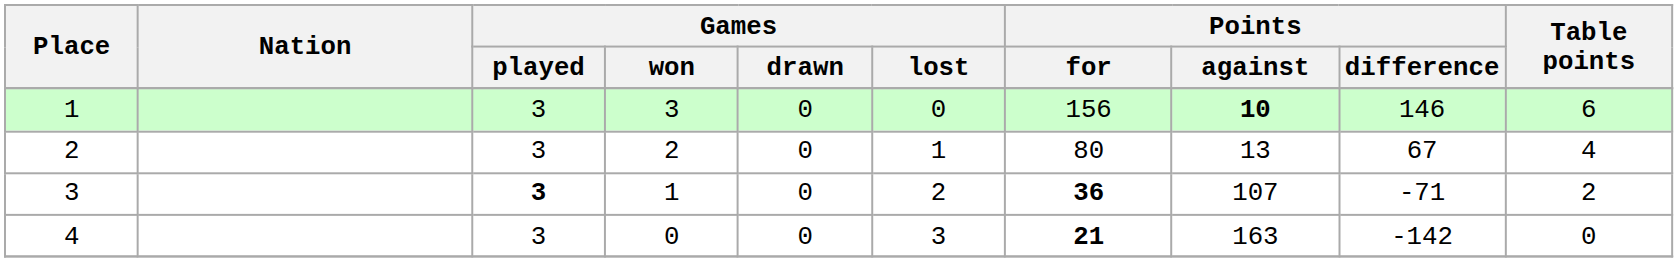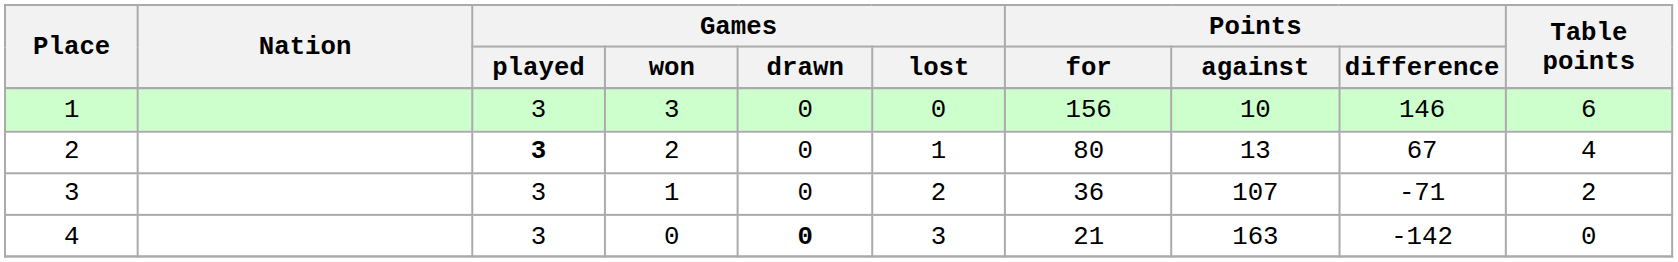(1255, 110) bold -> (1255, 110) normal
(538, 152) normal -> (538, 152) bold
(538, 194) bold -> (538, 194) normal
(1089, 194) bold -> (1089, 194) normal
(805, 236) normal -> (805, 236) bold
(1089, 236) bold -> (1089, 236) normal
